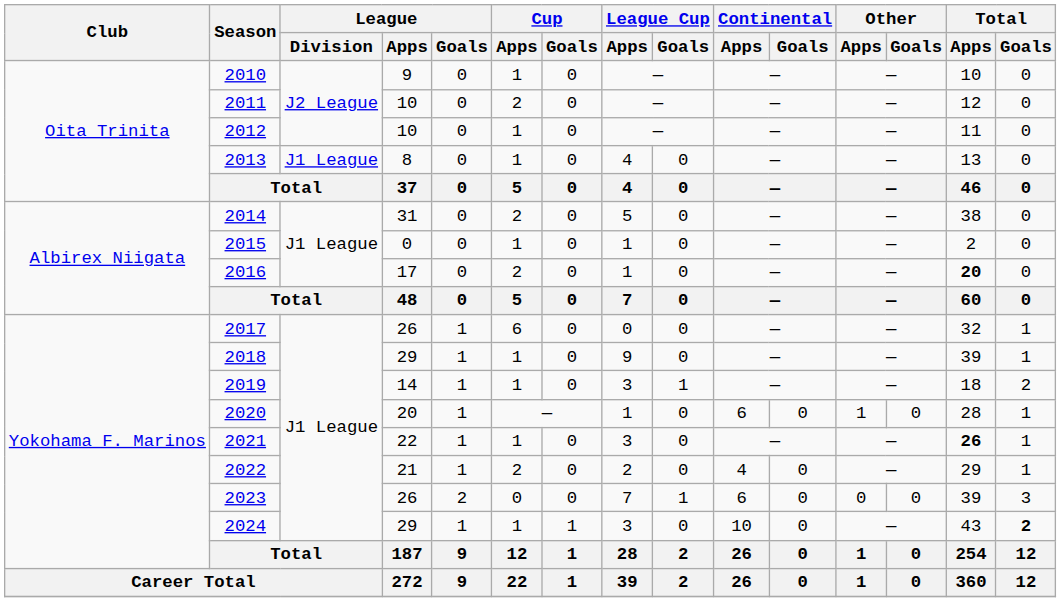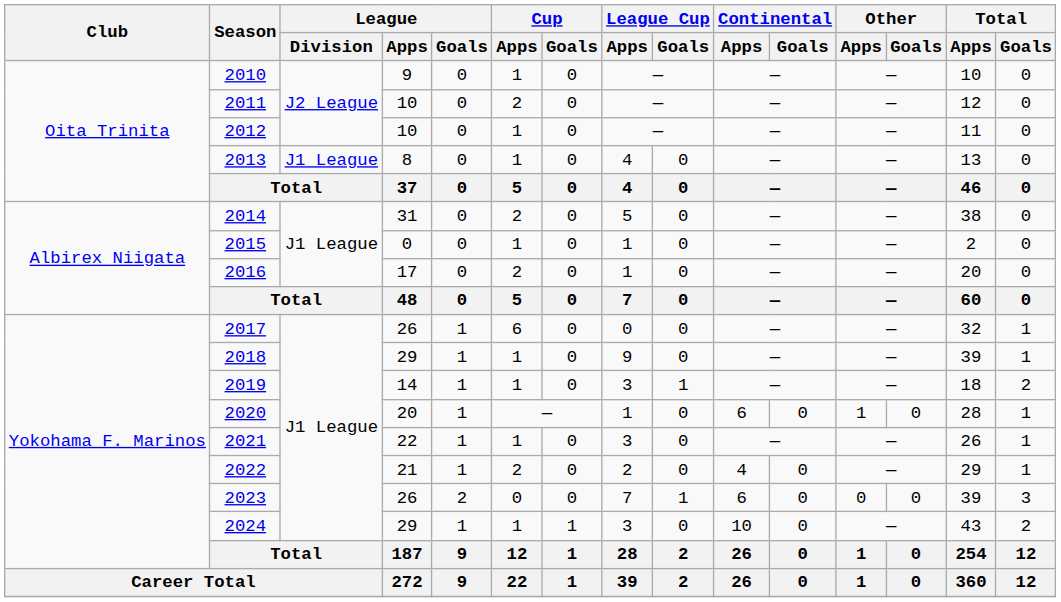(971, 272) bold -> (971, 272) normal
(971, 441) bold -> (971, 441) normal
(1026, 526) bold -> (1026, 526) normal
